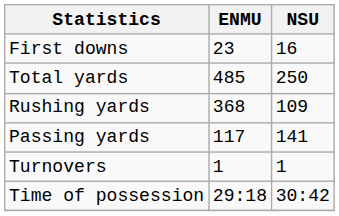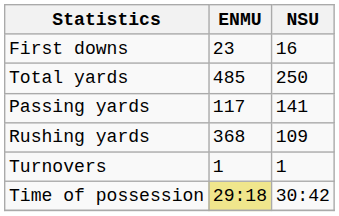rows swapped: (79, 108) <-> (79, 137)
(240, 196) no background -> (240, 196) khaki background
